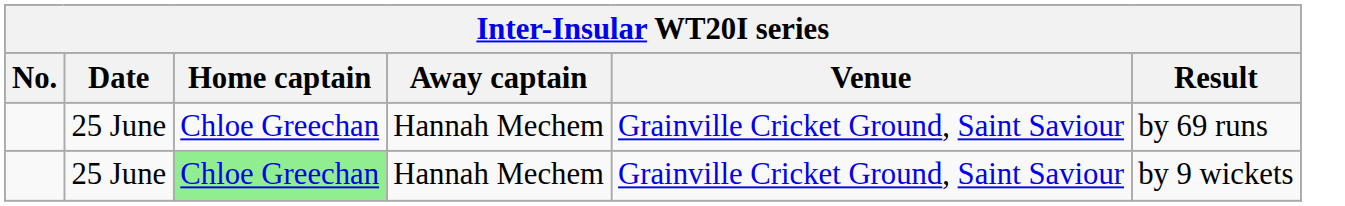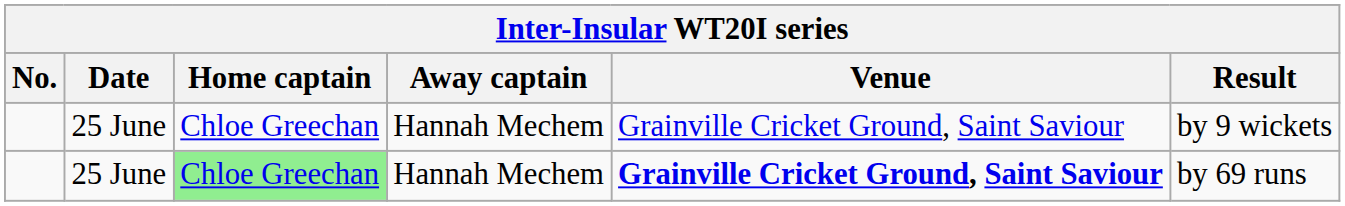(1203, 126) by 69 runs -> (1255, 126) by 9 wickets
(871, 175) normal -> (890, 175) bold
(1216, 175) by 9 wickets -> (1242, 175) by 69 runs
